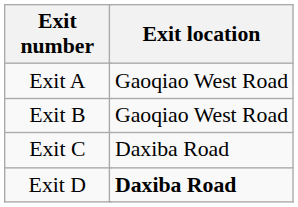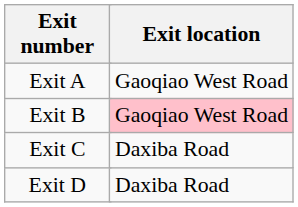(201, 115) no background -> (201, 115) pink background
(176, 184) bold -> (172, 184) normal
